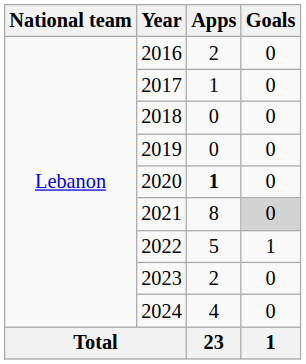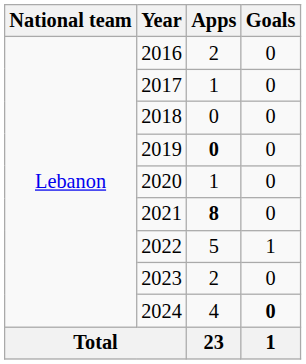(214, 149) normal -> (214, 149) bold
(214, 181) bold -> (214, 181) normal
(214, 213) normal -> (214, 213) bold
(271, 213) lightgrey background -> (271, 213) no background
(271, 310) normal -> (271, 310) bold
